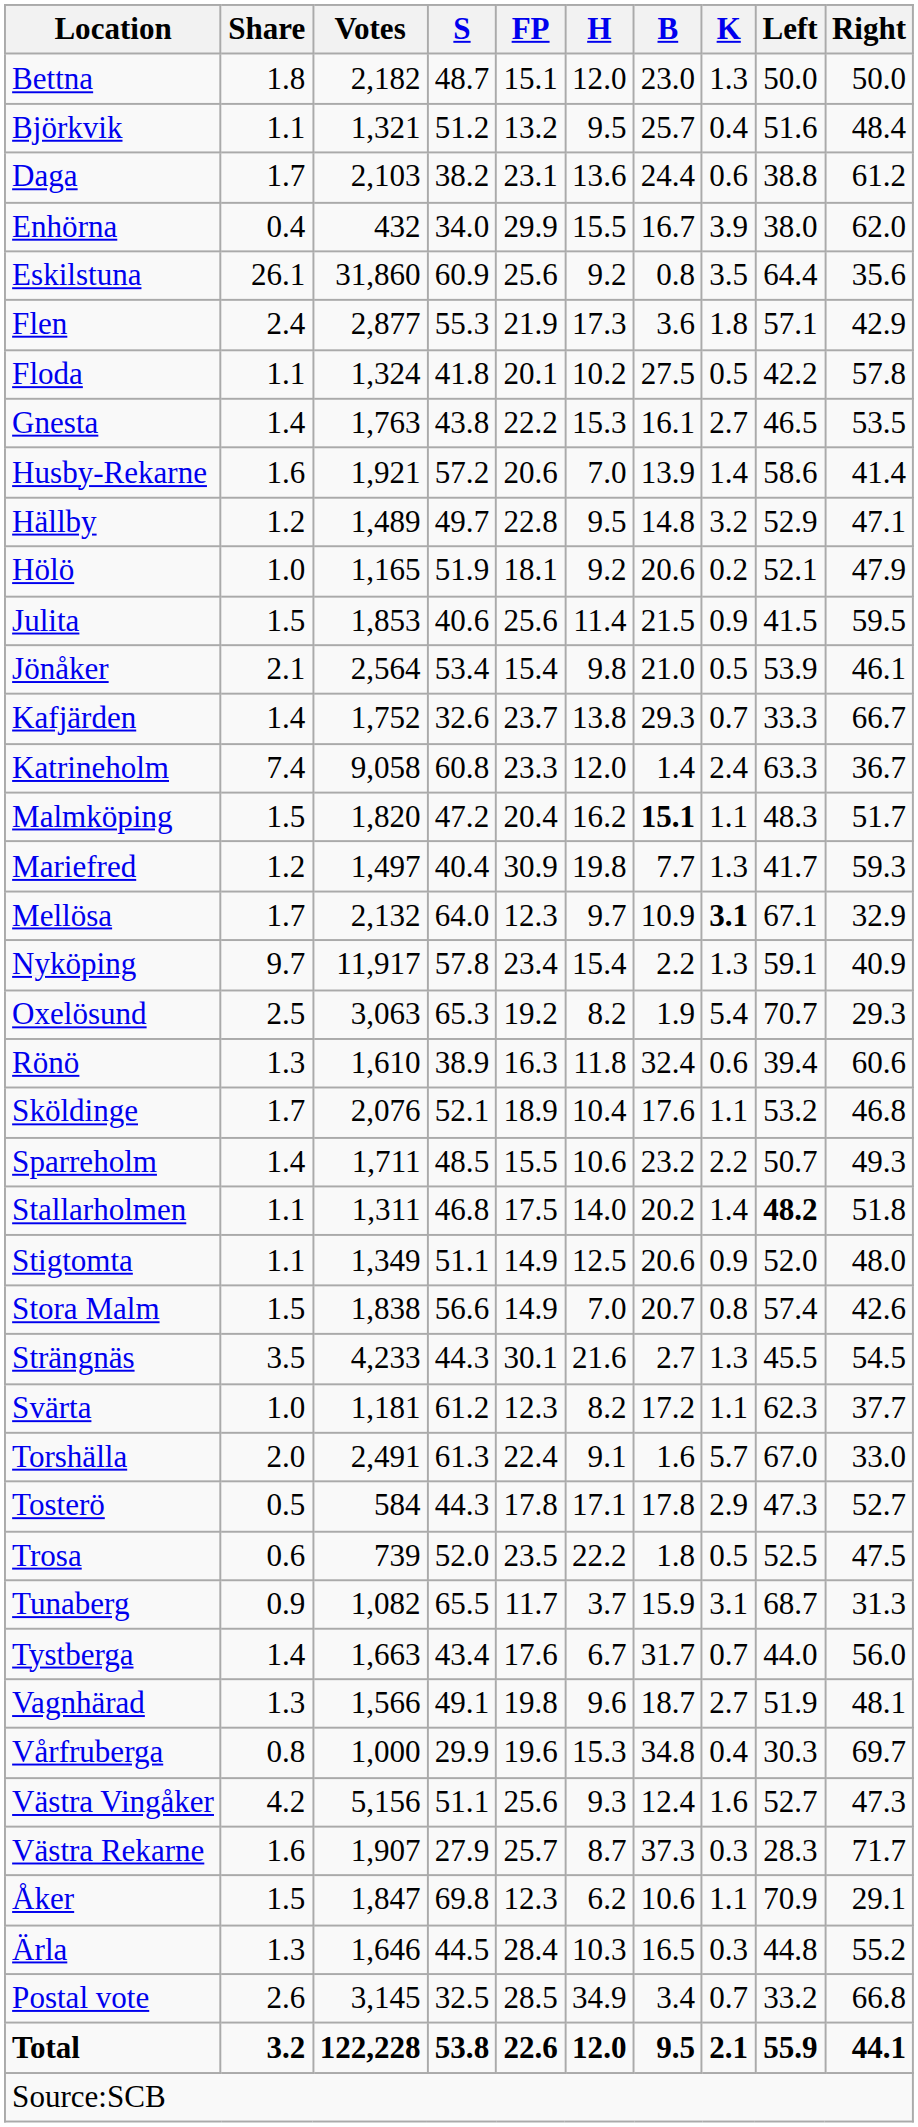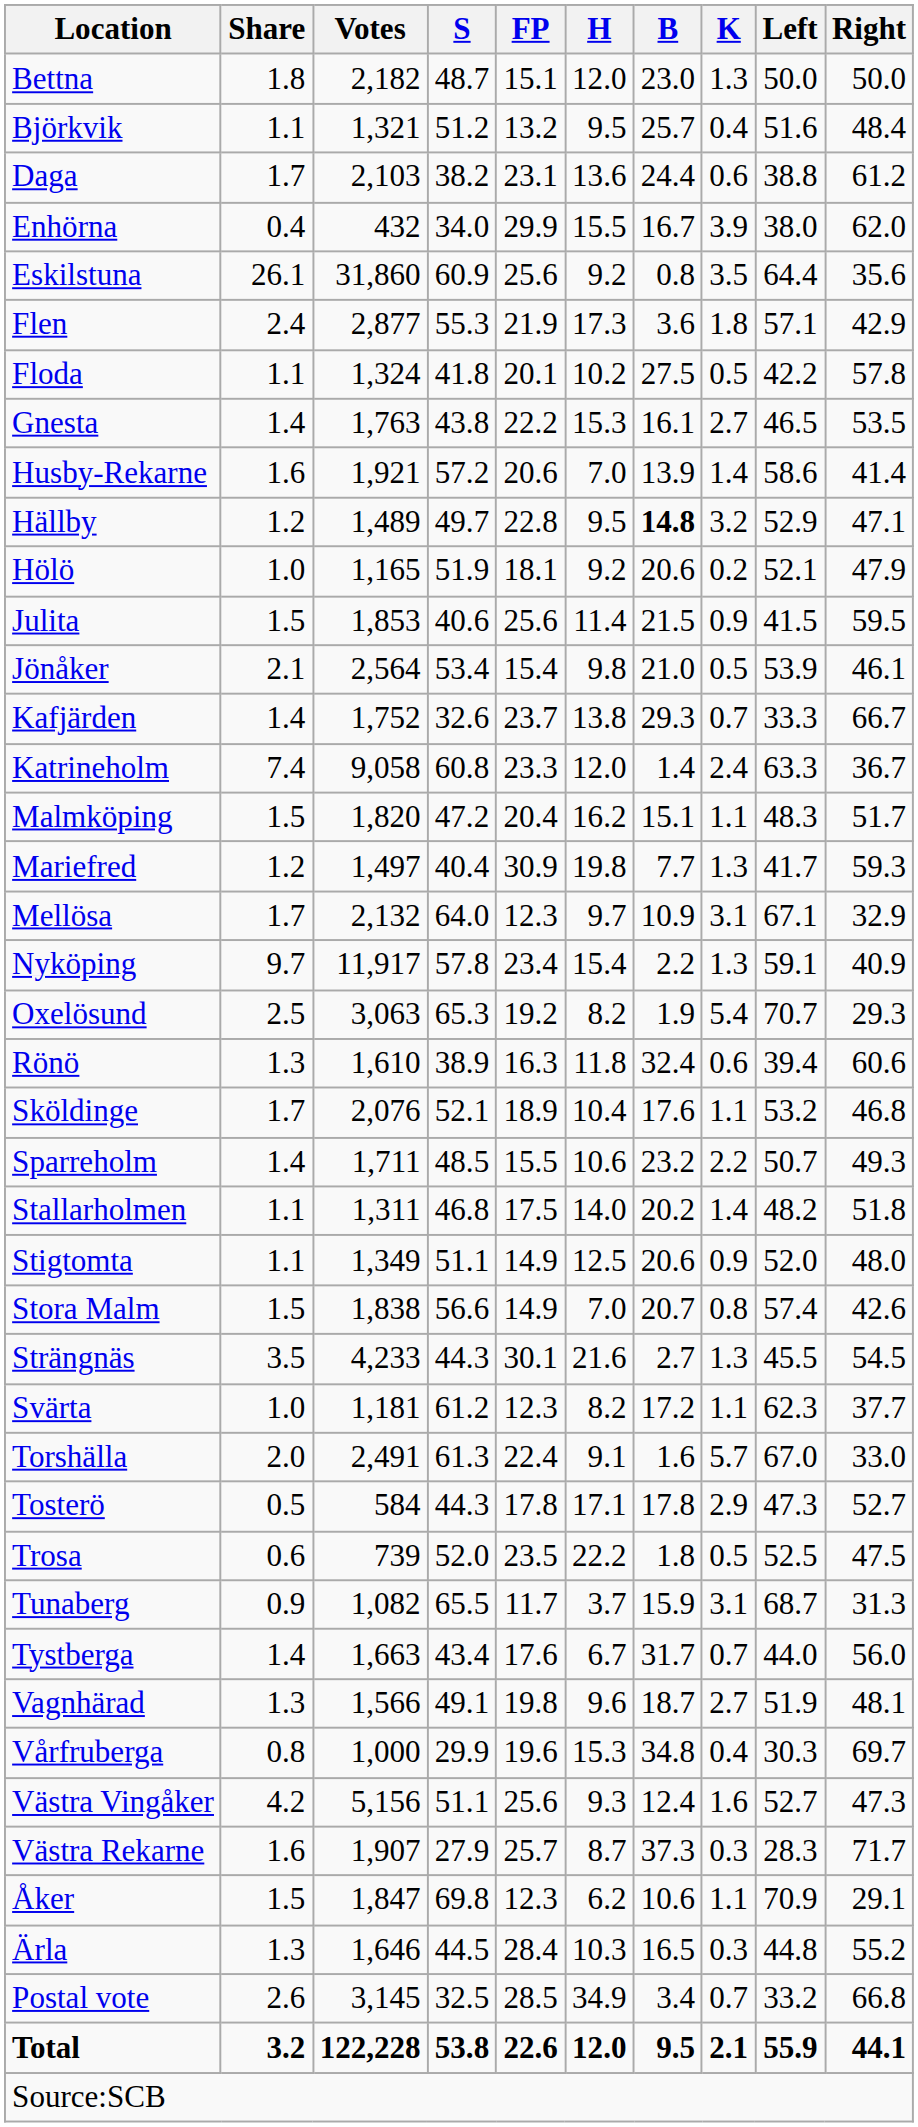(668, 521) normal -> (668, 521) bold
(668, 816) bold -> (668, 816) normal
(729, 915) bold -> (729, 915) normal
(790, 1210) bold -> (790, 1210) normal
